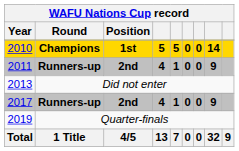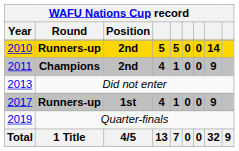(69, 48) Champions -> (69, 48) Runners-up
(128, 48) 1st -> (128, 48) 2nd
(69, 66) Runners-up -> (69, 66) Champions
(128, 102) 2nd -> (128, 102) 1st
